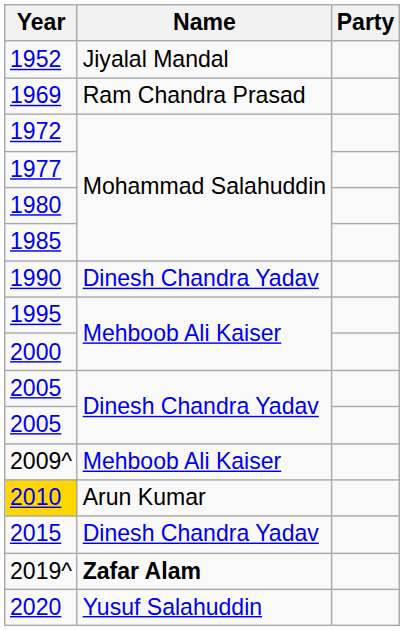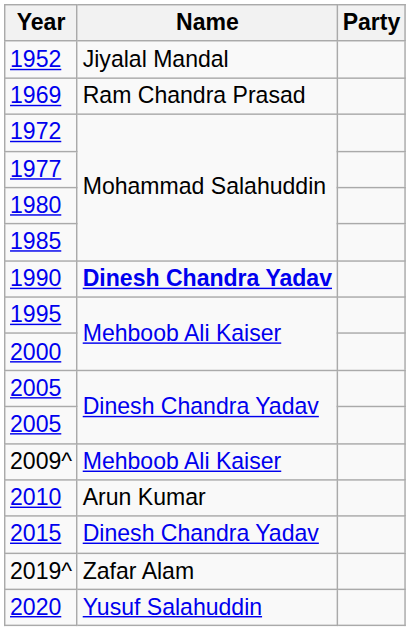(201, 278) normal -> (207, 278) bold
(36, 497) gold background -> (36, 497) no background
(142, 570) bold -> (138, 570) normal
